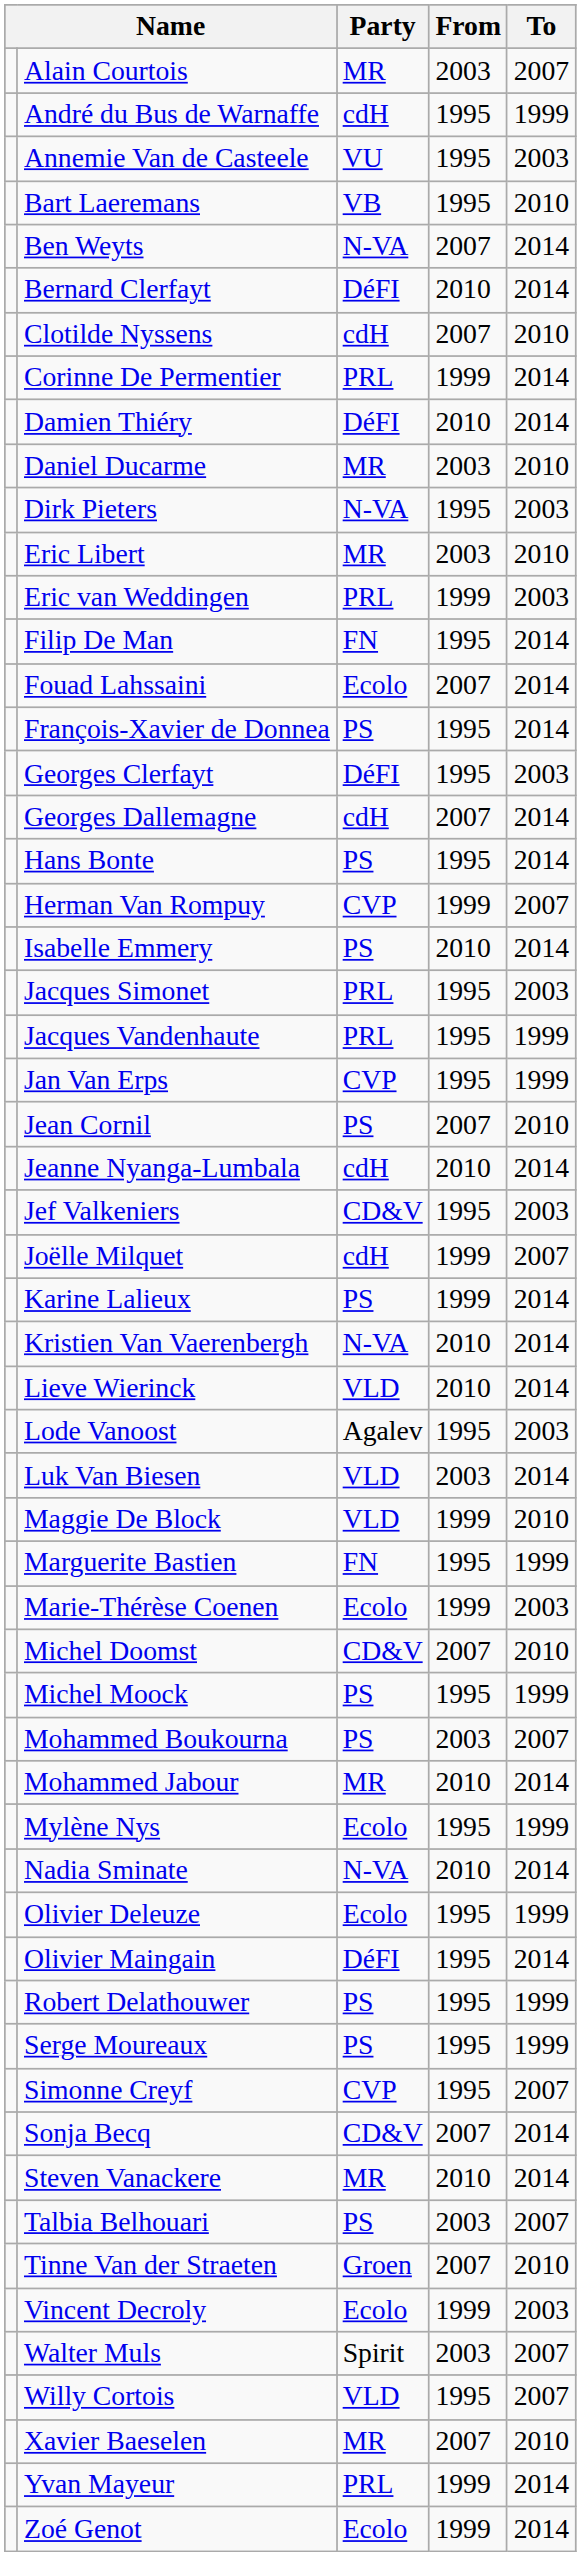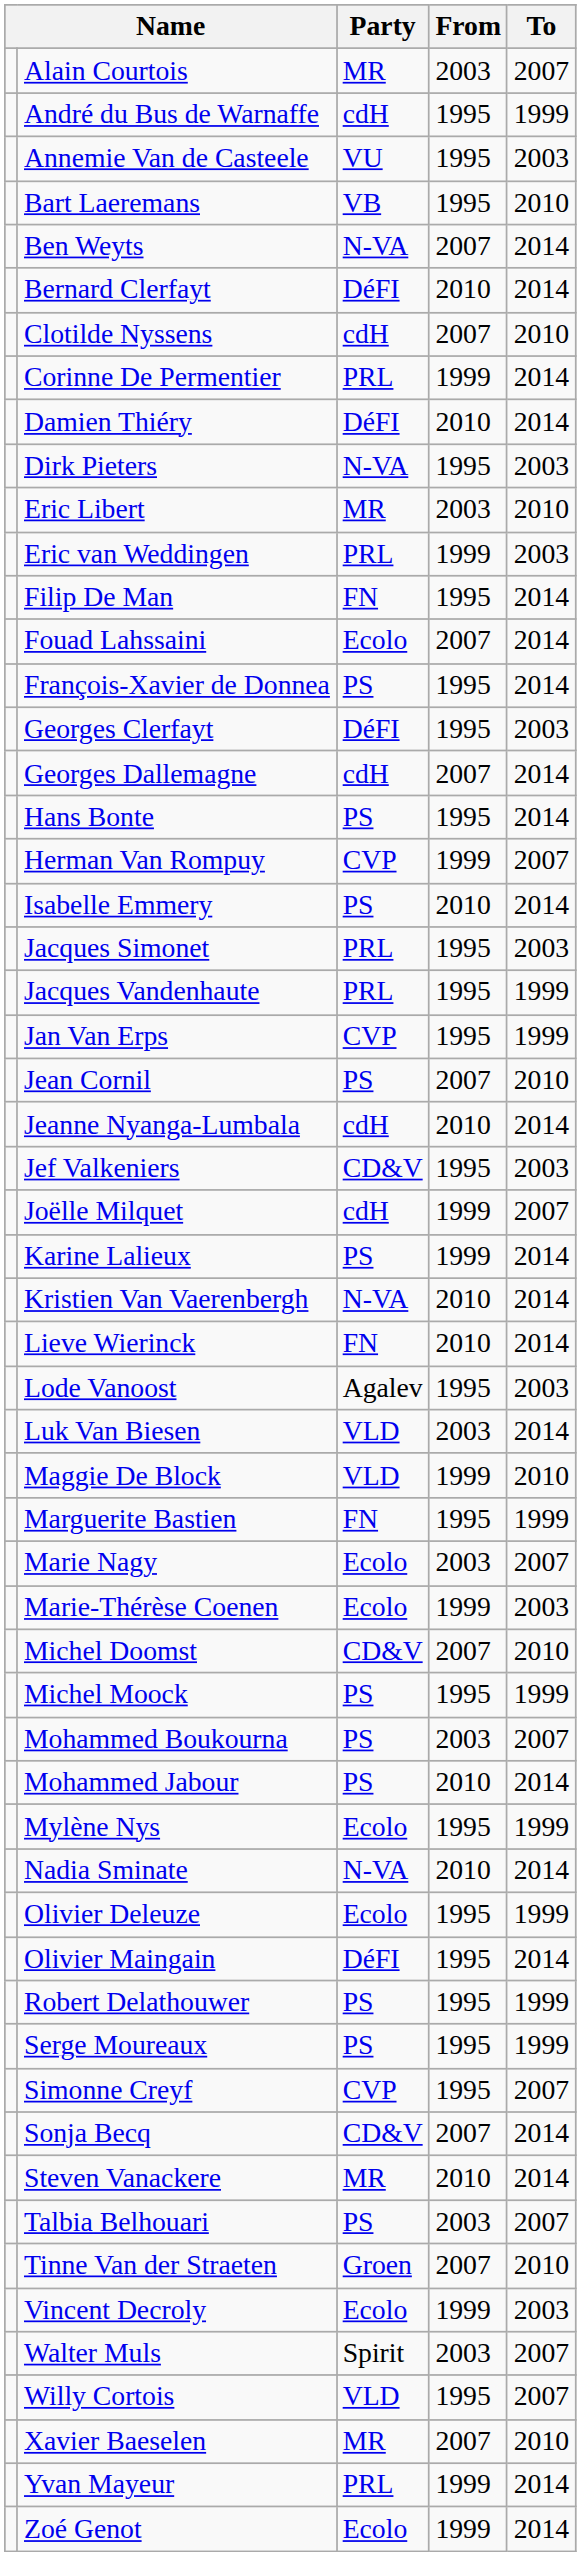- row: (115, 465)
(371, 1387) VLD -> (360, 1343) FN
+ row: (90, 1562)
(364, 1782) MR -> (358, 1782) PS
